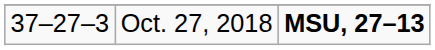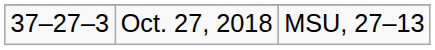(354, 24) bold -> (354, 24) normal
